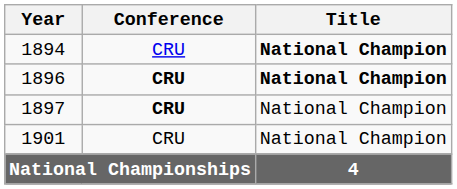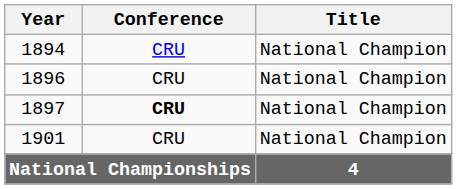(353, 50) bold -> (353, 50) normal
(169, 79) bold -> (169, 79) normal
(353, 79) bold -> (353, 79) normal
